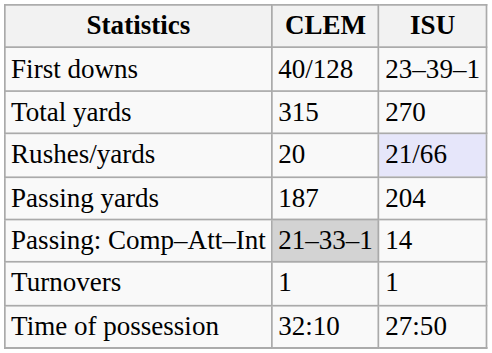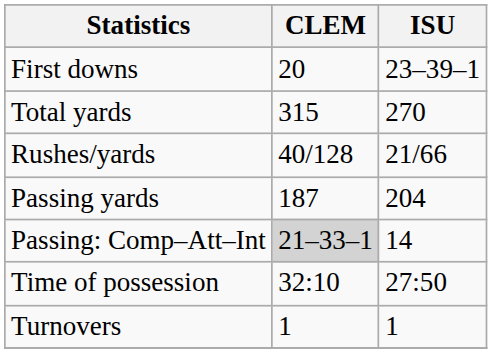(316, 68) 40/128 -> (292, 68) 20
(292, 154) 20 -> (316, 154) 40/128
(416, 154) lavender background -> (416, 154) no background
rows swapped: (66, 283) <-> (115, 326)
